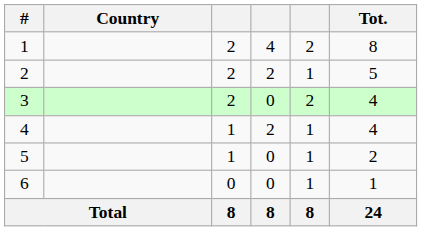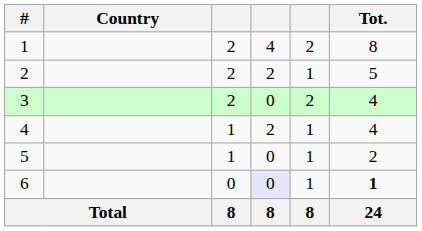(270, 184) no background -> (270, 184) lavender background
(373, 184) normal -> (373, 184) bold
